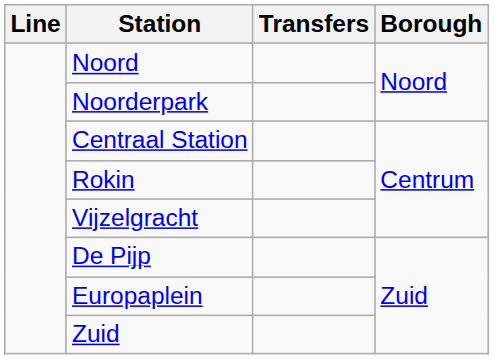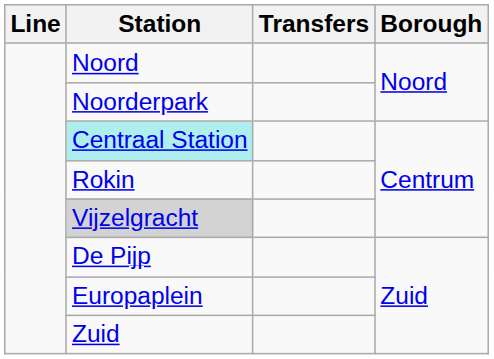(160, 140) no background -> (160, 140) paleturquoise background
(135, 218) no background -> (135, 218) lightgrey background
